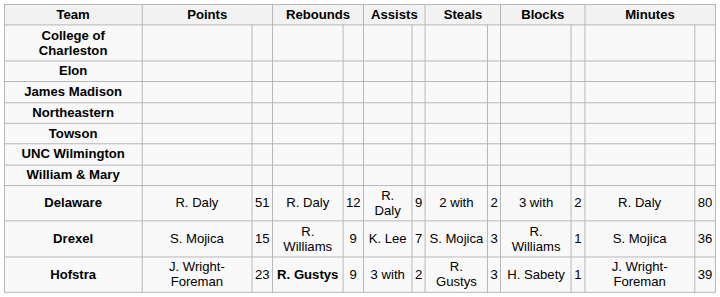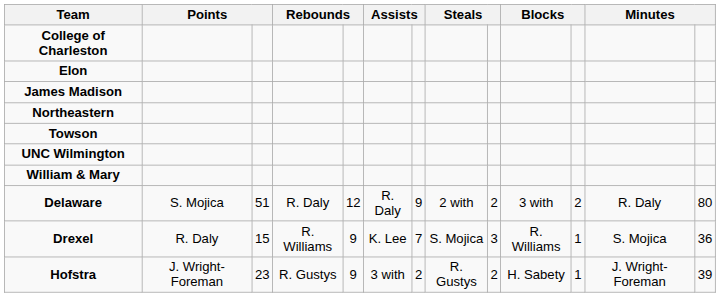(197, 203) R. Daly -> (197, 203) S. Mojica
(197, 239) S. Mojica -> (197, 239) R. Daly
(308, 274) bold -> (308, 274) normal
(494, 274) 3 -> (494, 274) 2
